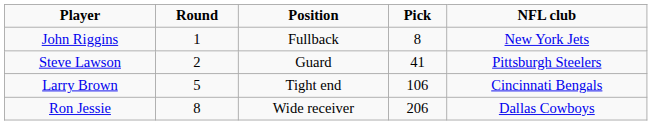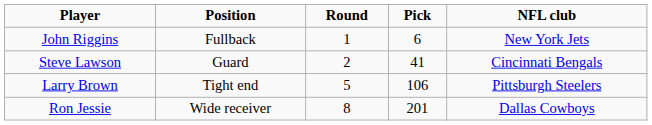columns swapped: (313, 16) <-> (197, 16)
(417, 39) 8 -> (417, 39) 6
(547, 62) Pittsburgh Steelers -> (547, 62) Cincinnati Bengals
(547, 85) Cincinnati Bengals -> (547, 85) Pittsburgh Steelers
(417, 108) 206 -> (417, 108) 201
